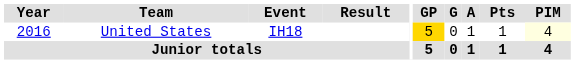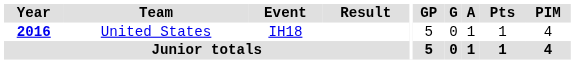(34, 32) normal -> (34, 32) bold
(429, 32) gold background -> (429, 32) no background
(548, 32) lightyellow background -> (548, 32) no background
